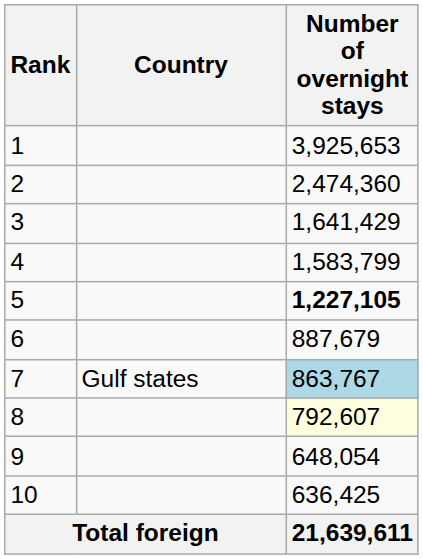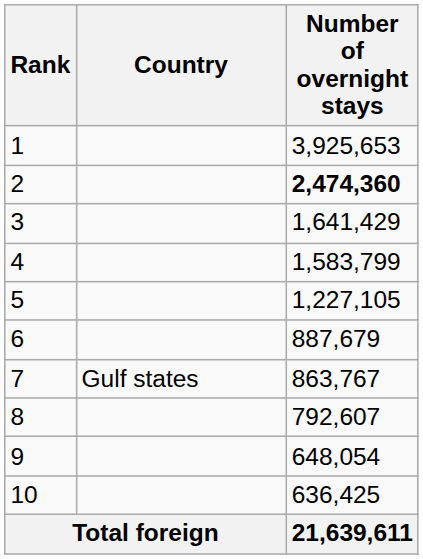(346, 184) normal -> (346, 184) bold
(346, 300) bold -> (346, 300) normal
(336, 378) lightblue background -> (336, 378) no background
(336, 417) lightyellow background -> (336, 417) no background
